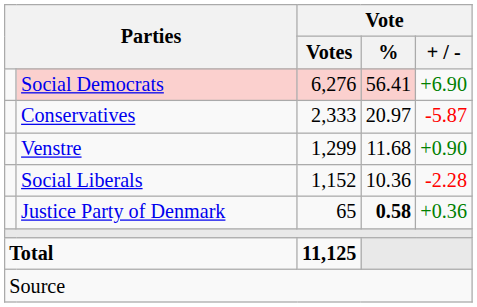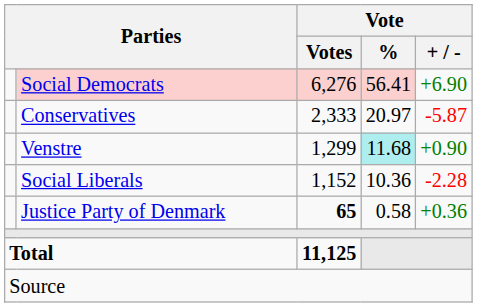(389, 148) no background -> (389, 148) paleturquoise background
(346, 212) normal -> (346, 212) bold
(393, 212) bold -> (393, 212) normal
